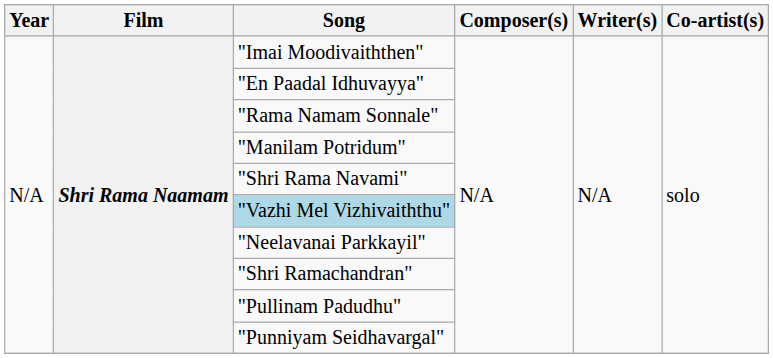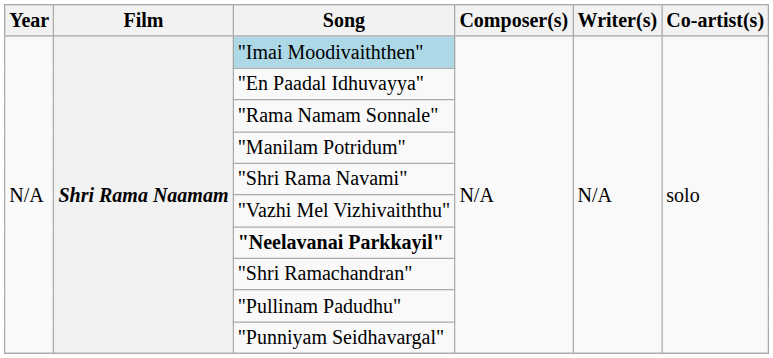(331, 52) no background -> (331, 52) lightblue background
(344, 210) lightblue background -> (344, 210) no background
(332, 242) normal -> (341, 242) bold
